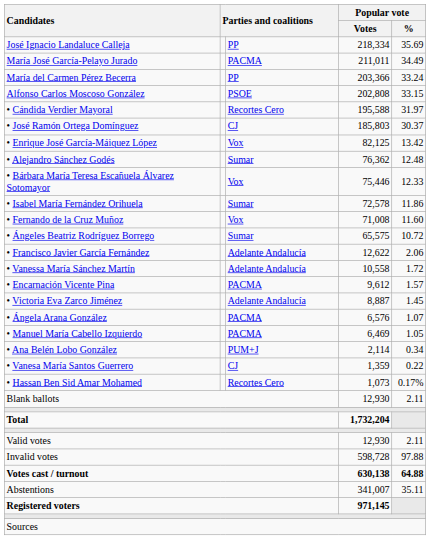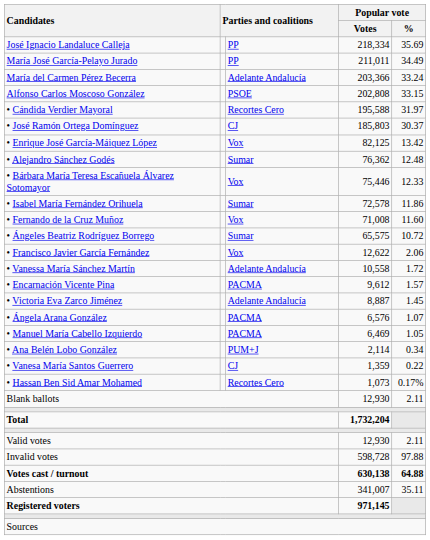(245, 61) PACMA -> (233, 61) PP
(233, 77) PP -> (267, 77) Adelante Andalucía
(267, 252) Adelante Andalucía -> (236, 252) Vox
